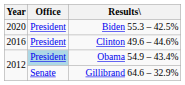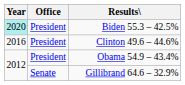(16, 27) no background -> (16, 27) paleturquoise background
(48, 57) lightblue background -> (48, 57) no background
